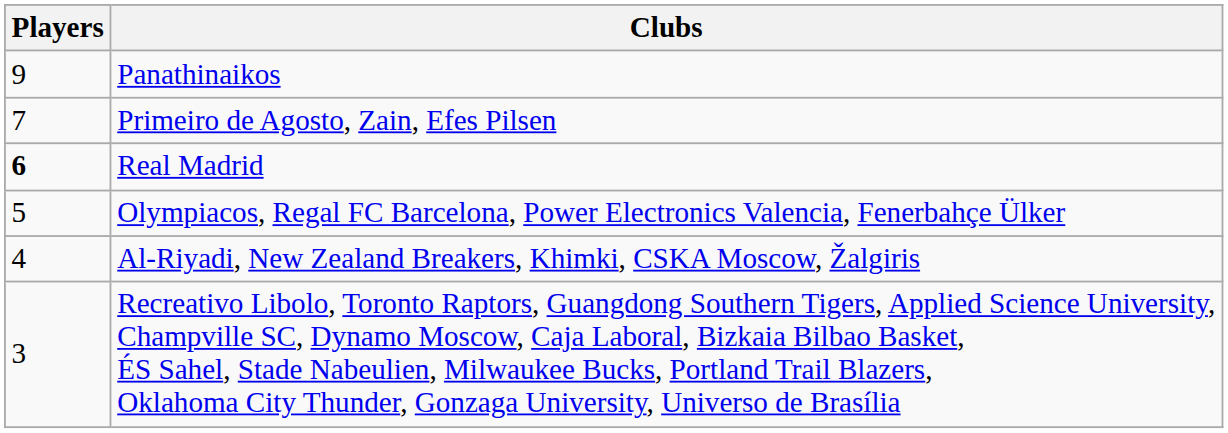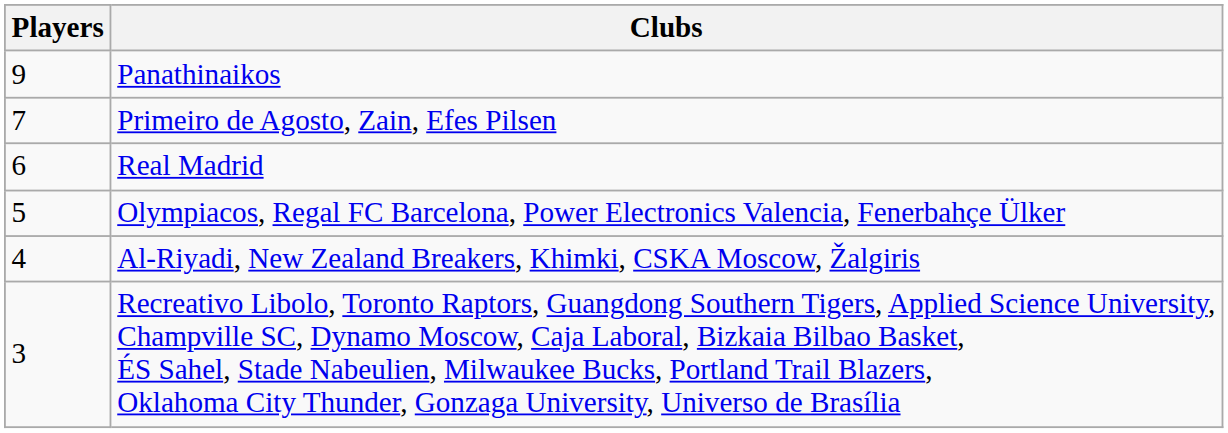(19, 166) bold -> (19, 166) normal
